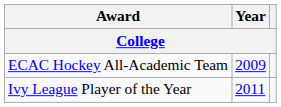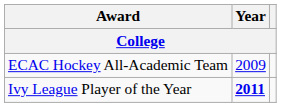(250, 89) normal -> (250, 89) bold
